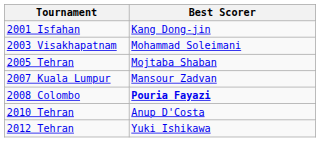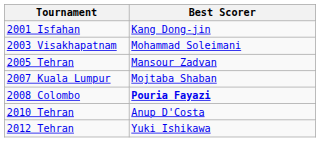(174, 62) Mojtaba Shaban -> (174, 62) Mansour Zadvan
(174, 79) Mansour Zadvan -> (174, 79) Mojtaba Shaban
